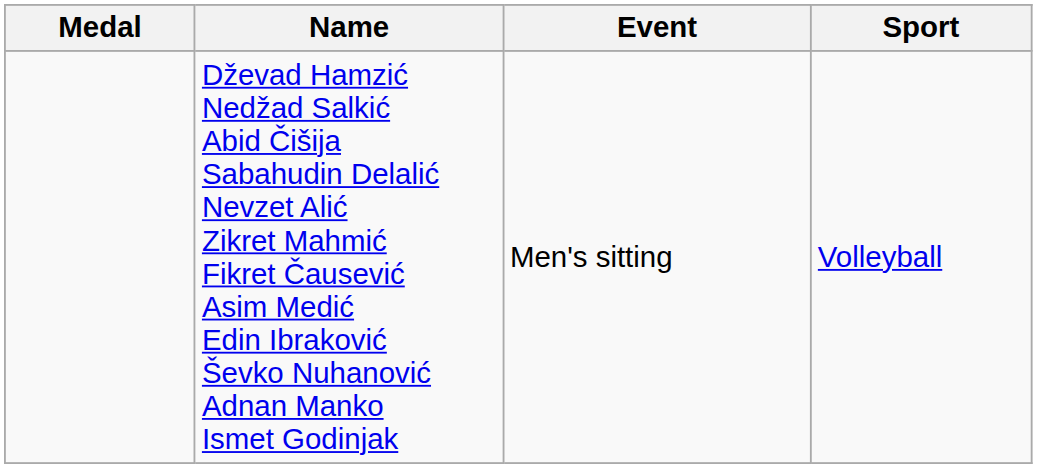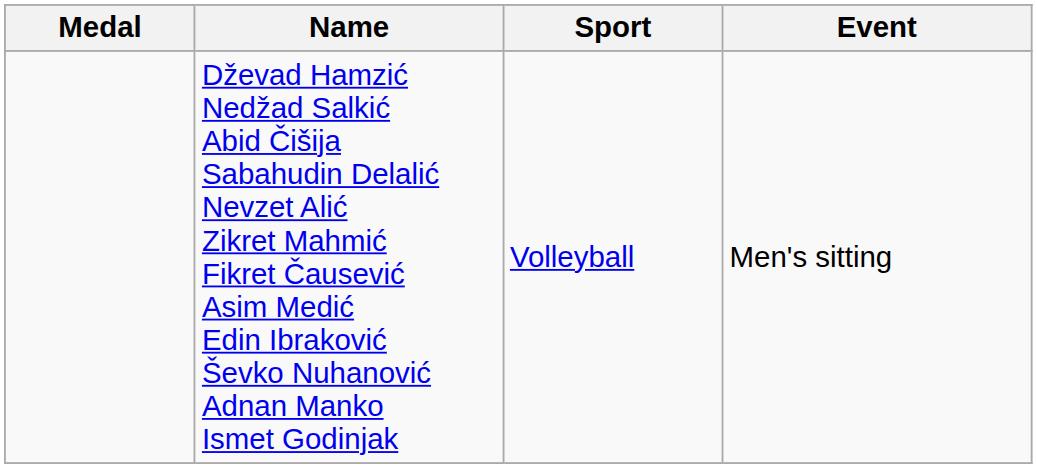columns swapped: (921, 27) <-> (657, 27)
